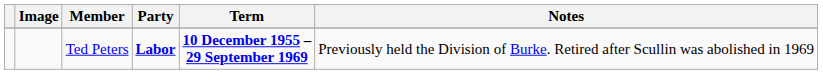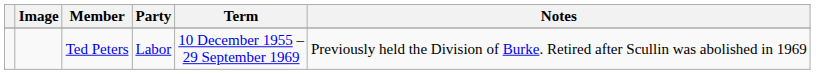(155, 48) bold -> (153, 48) normal
(247, 48) bold -> (241, 48) normal
